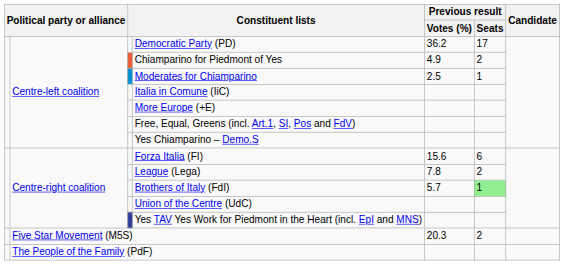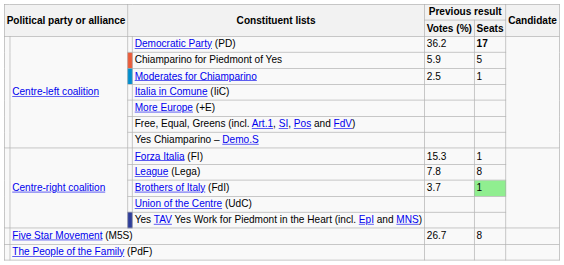(482, 44) normal -> (482, 44) bold
(434, 60) 4.9 -> (434, 60) 5.9
(479, 60) 2 -> (479, 60) 5
(437, 156) 15.6 -> (437, 156) 15.3
(479, 156) 6 -> (479, 156) 1
(479, 172) 2 -> (479, 172) 8
(434, 188) 5.7 -> (434, 188) 3.7
(437, 236) 20.3 -> (437, 236) 26.7
(479, 236) 2 -> (479, 236) 8
